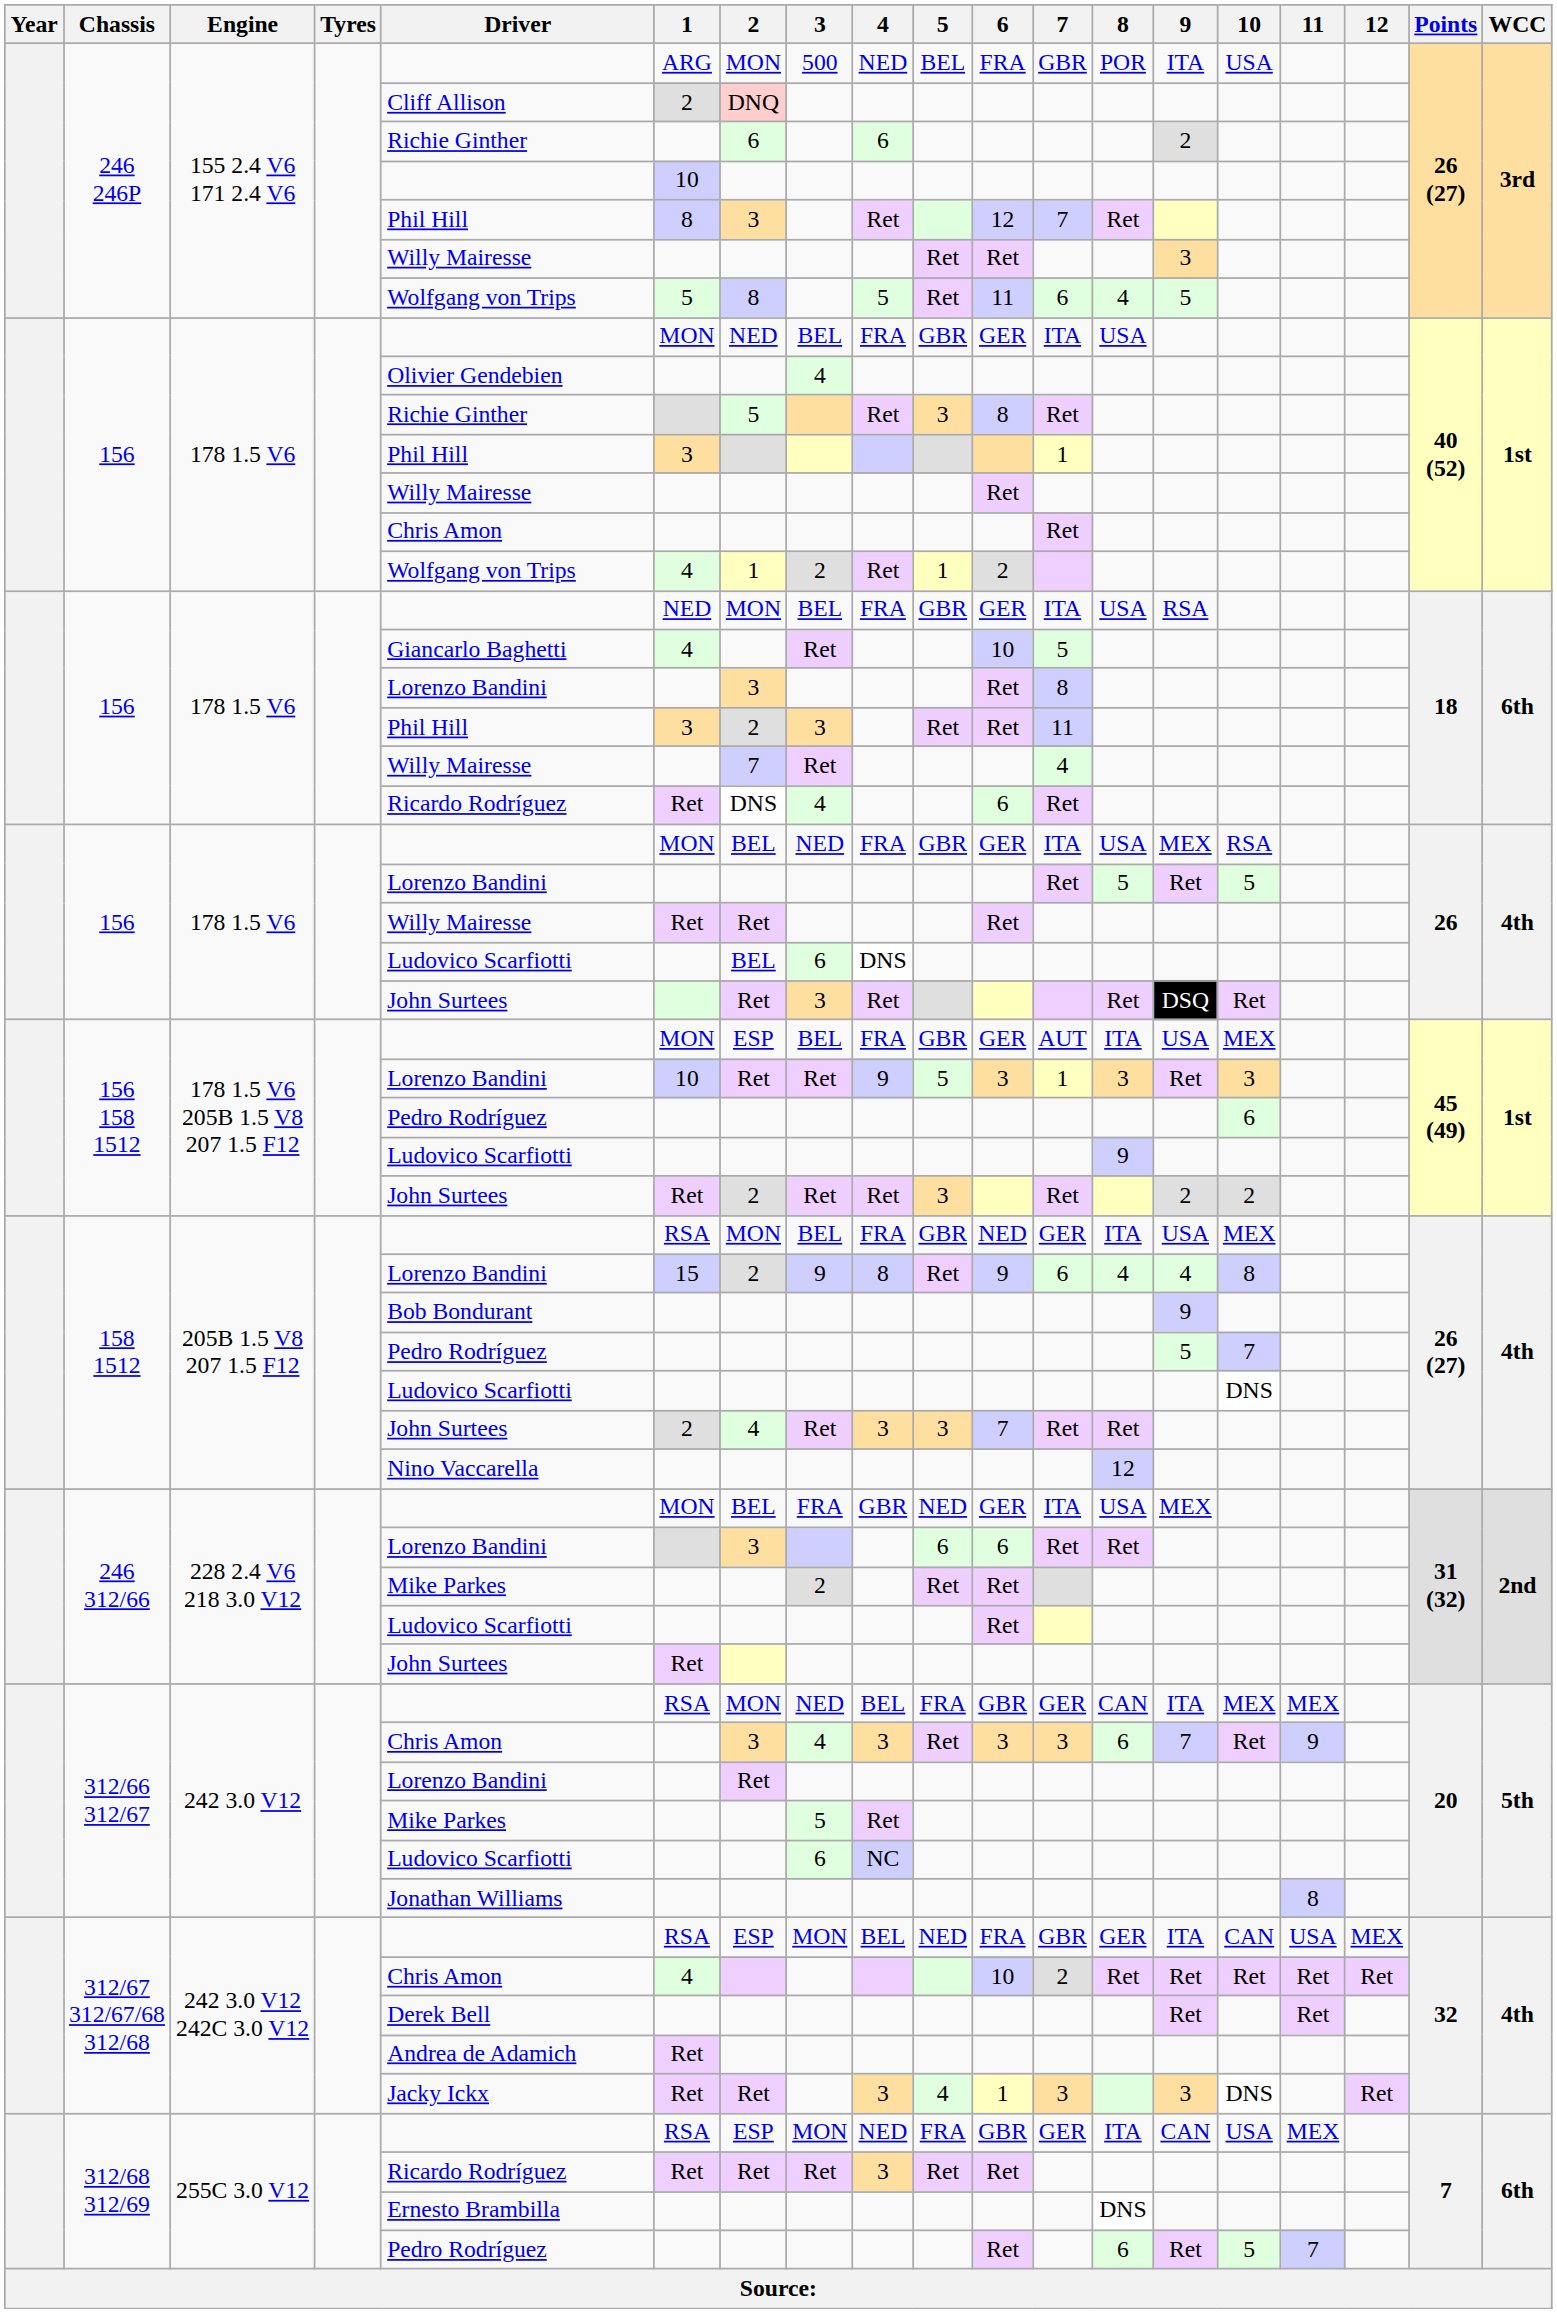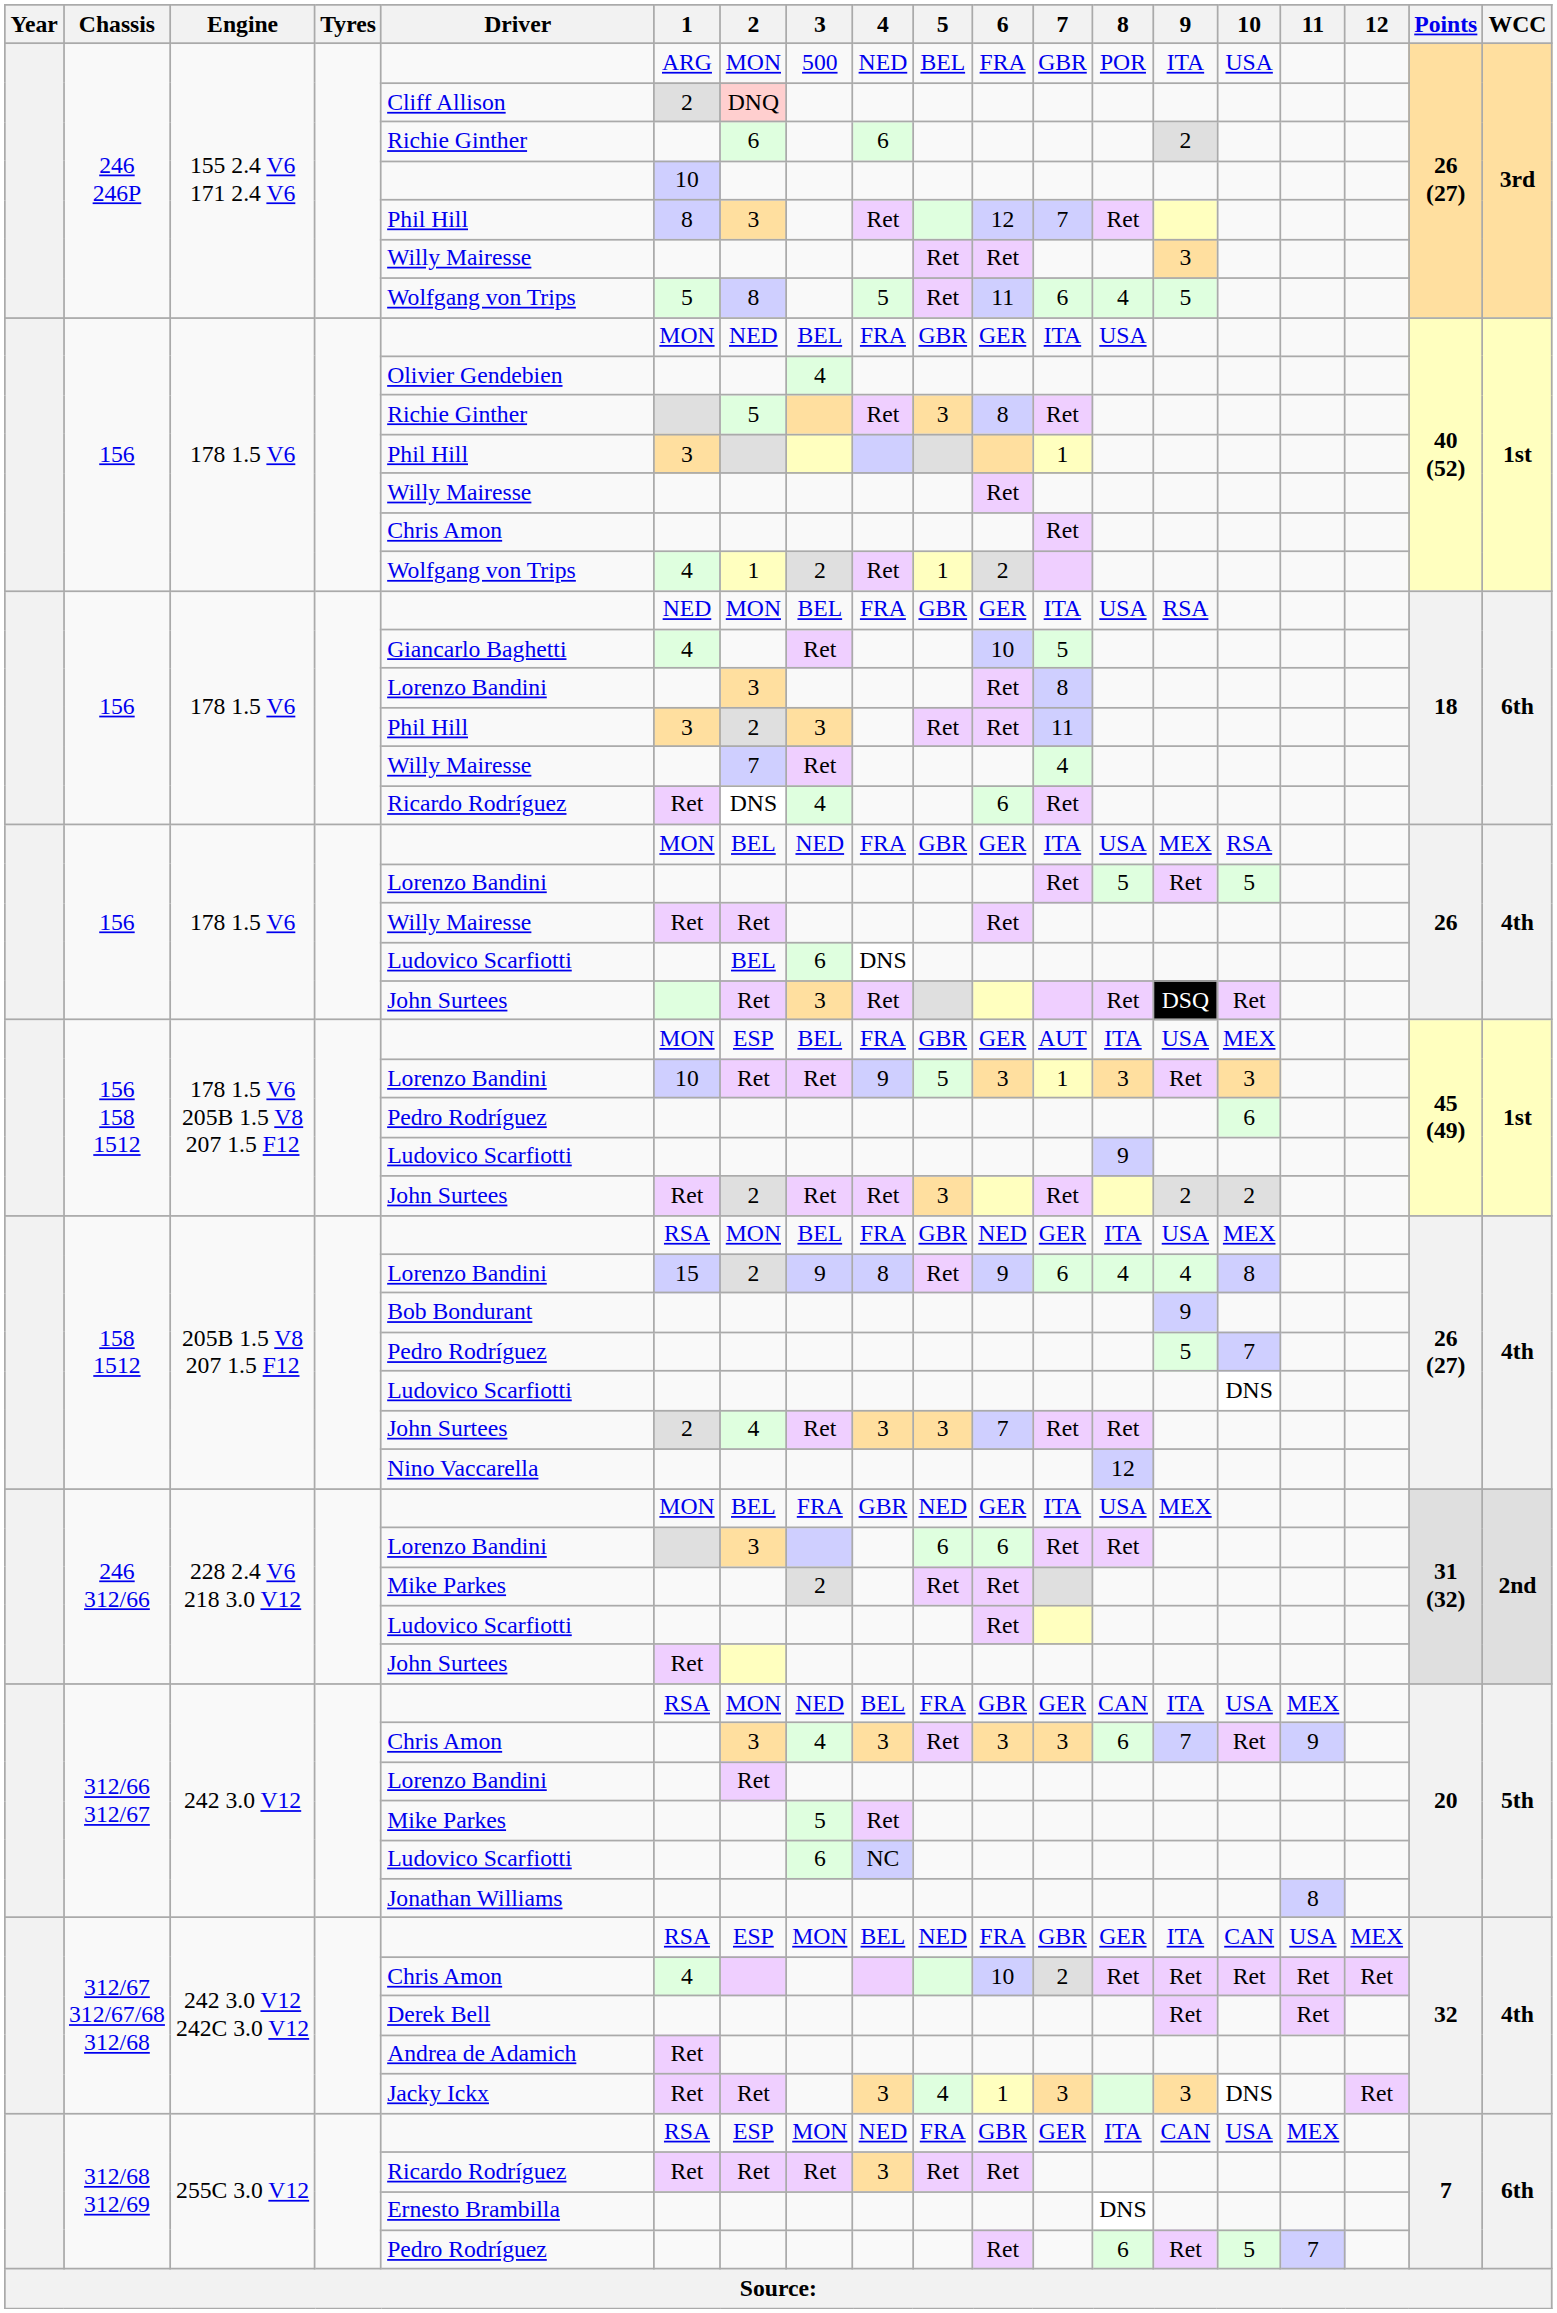(1249, 1702) MEX -> (1249, 1702) USA
